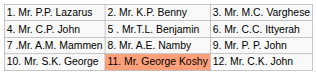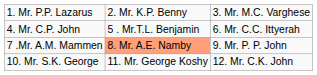(149, 45) no background -> (149, 45) lightsalmon background
(158, 62) lightsalmon background -> (158, 62) no background
